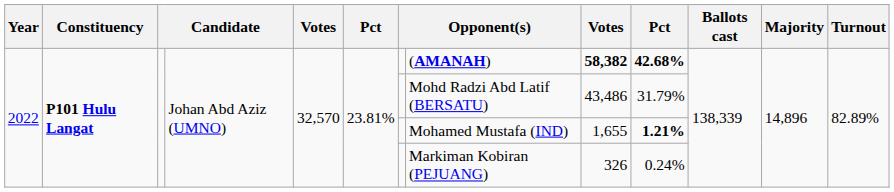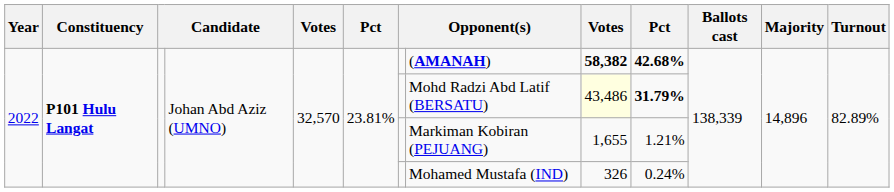(606, 95) no background -> (606, 95) lightyellow background
(661, 95) normal -> (660, 95) bold
(489, 130) Mohamed Mustafa (IND) -> (469, 139) Markiman Kobiran (PEJUANG)
(663, 130) bold -> (665, 139) normal
(469, 165) Markiman Kobiran (PEJUANG) -> (489, 174) Mohamed Mustafa (IND)
